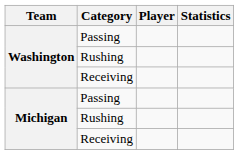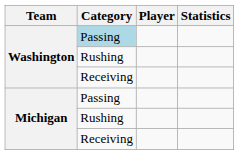(100, 36) no background -> (100, 36) lightblue background
